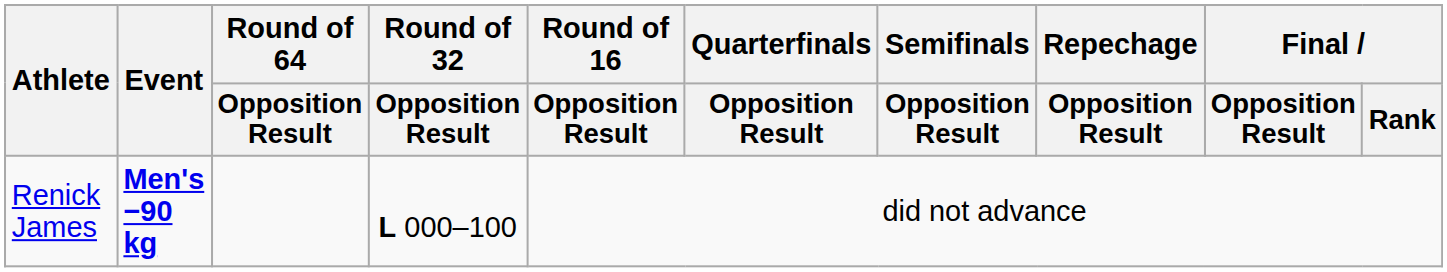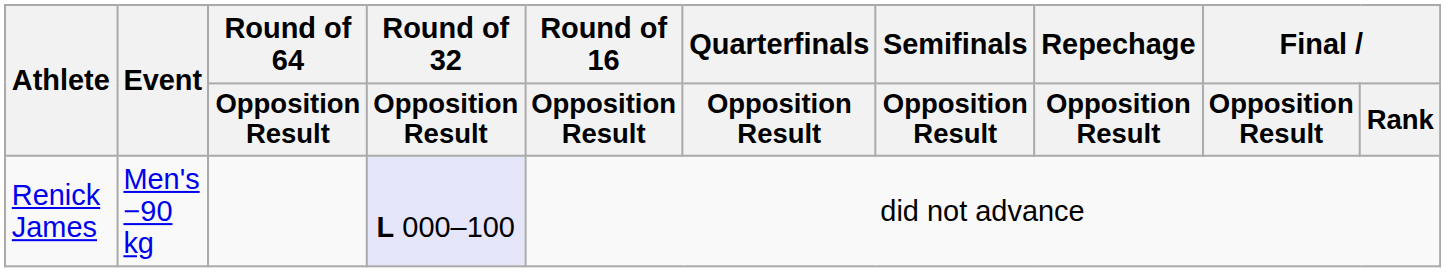(164, 212) bold -> (162, 212) normal
(448, 228) no background -> (446, 228) lavender background
